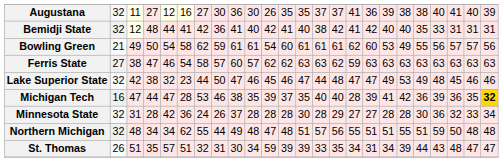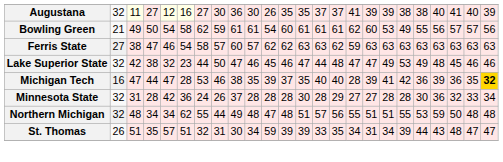(371, 13) 36 -> (371, 13) 39
- row: (57, 30)
(422, 132) 51 -> (422, 115) 53
